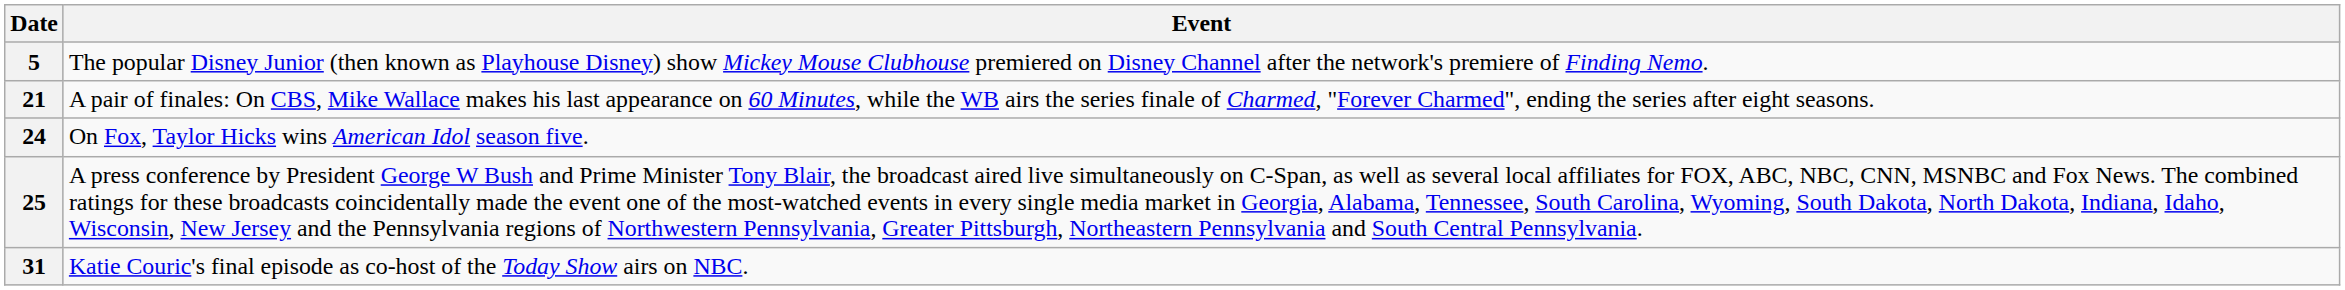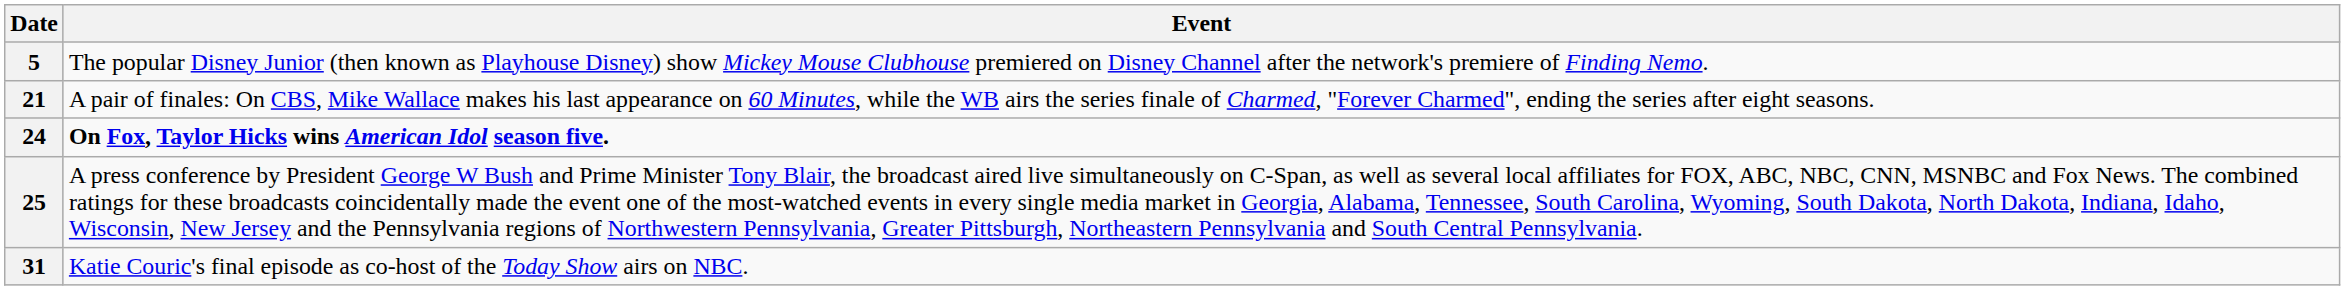(329, 136) normal -> (339, 136) bold
